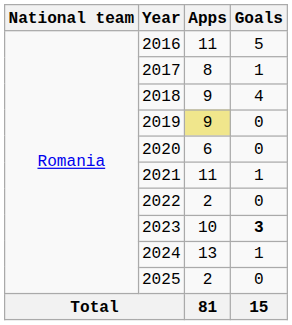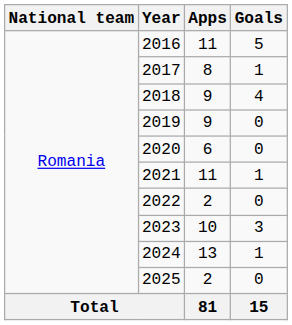(208, 123) khaki background -> (208, 123) no background
(259, 228) bold -> (259, 228) normal
